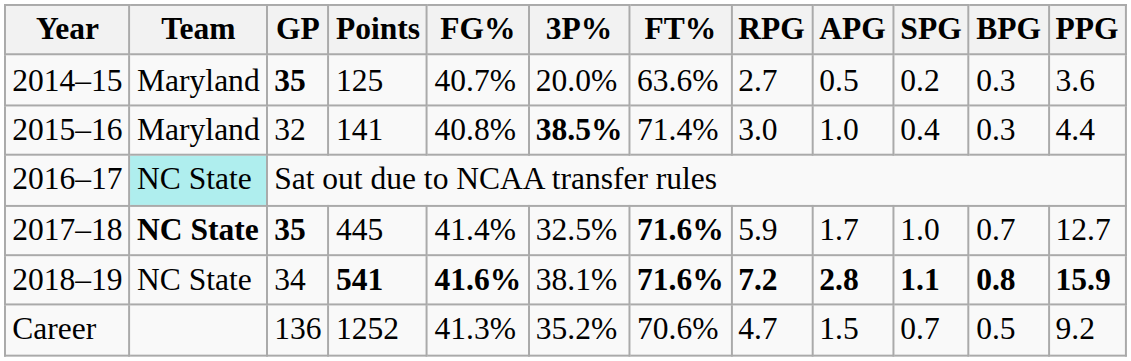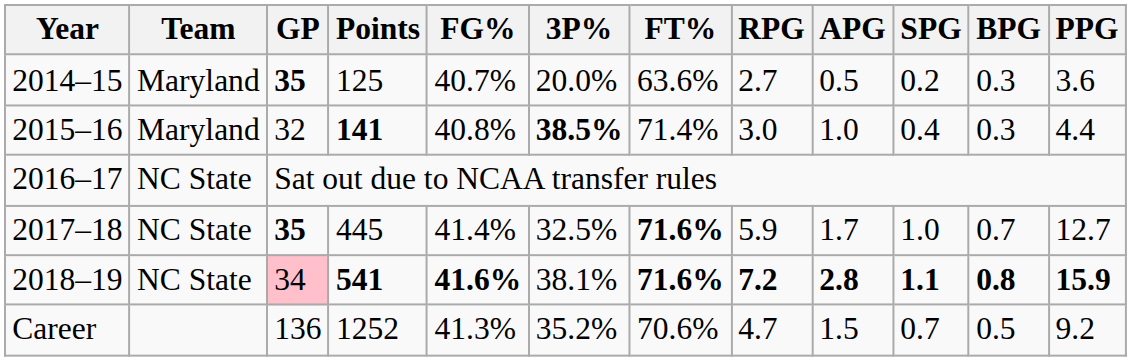(360, 129) normal -> (360, 129) bold
(194, 179) paleturquoise background -> (194, 179) no background
(198, 229) bold -> (194, 229) normal
(290, 279) no background -> (290, 279) pink background
